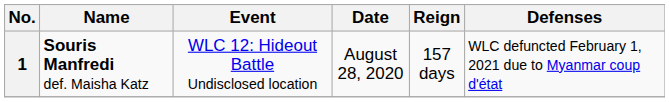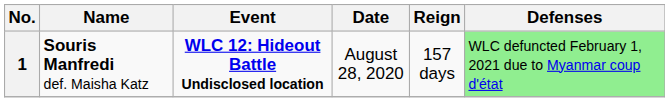(252, 63) normal -> (253, 63) bold
(555, 64) no background -> (555, 64) lightgreen background
